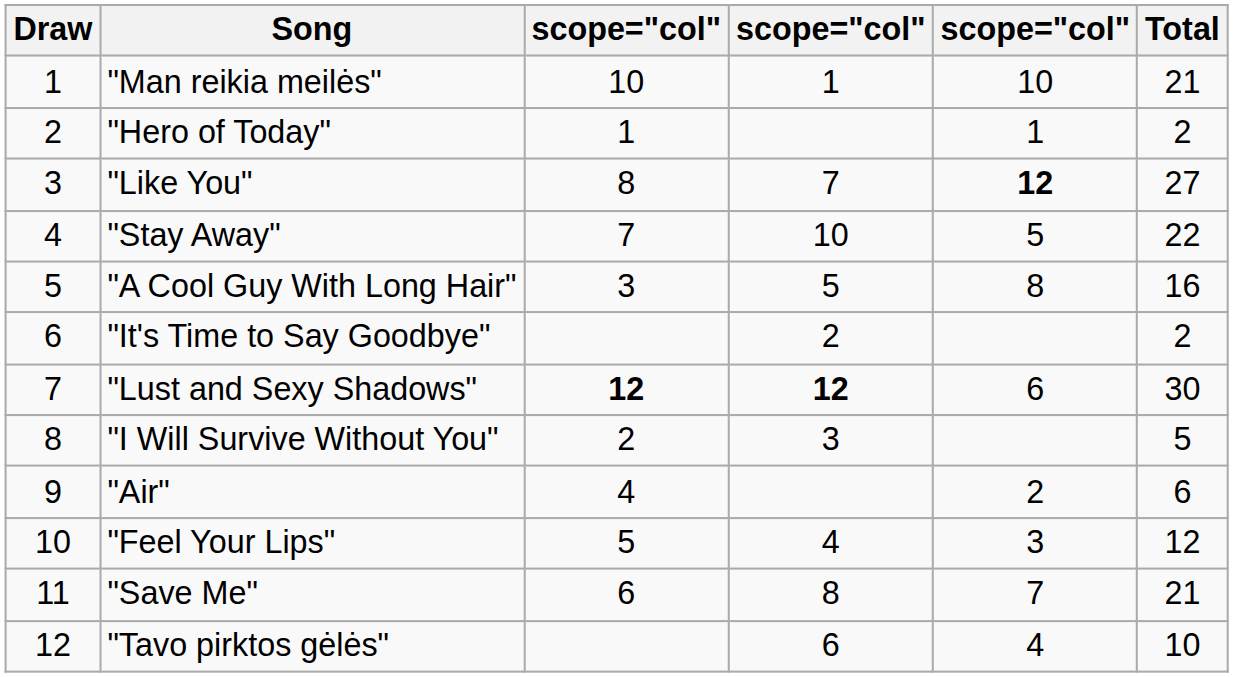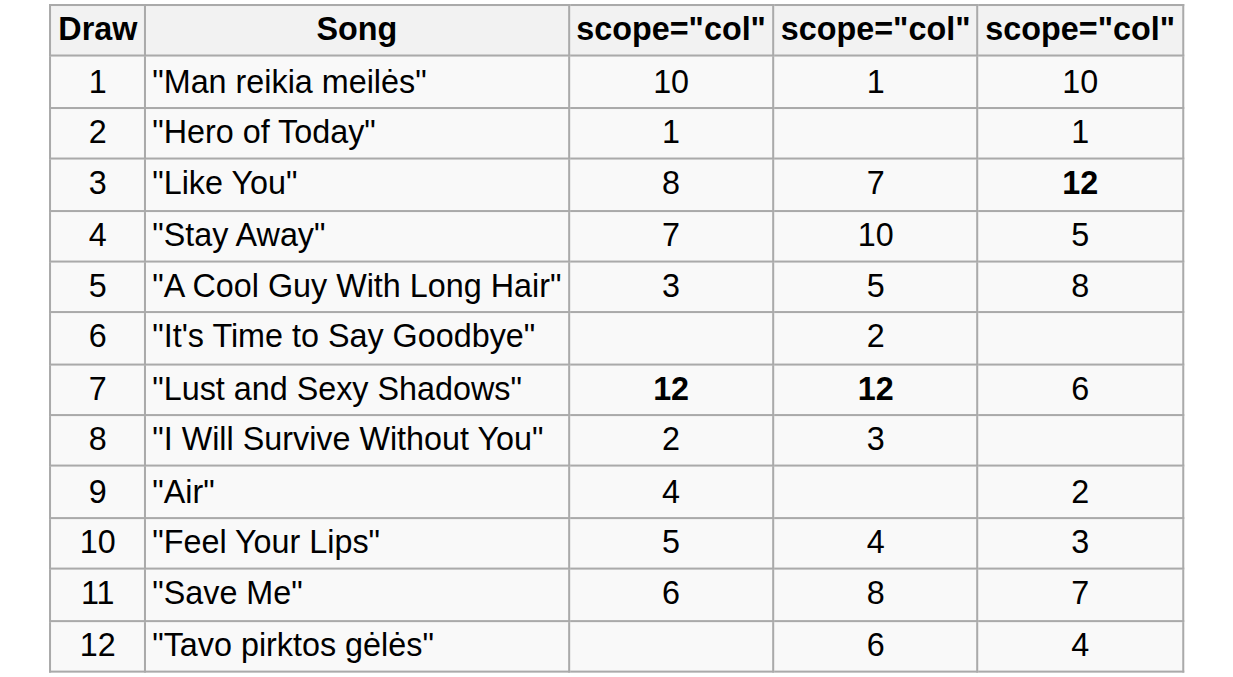- column: (1182, 30)
